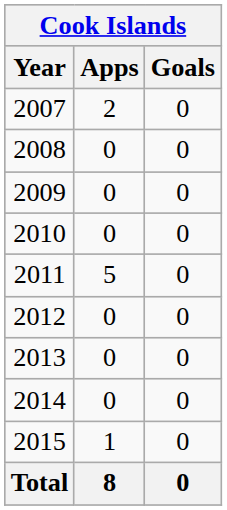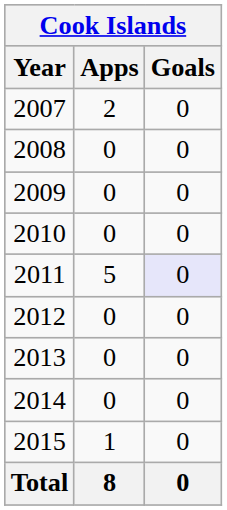(183, 274) no background -> (183, 274) lavender background
